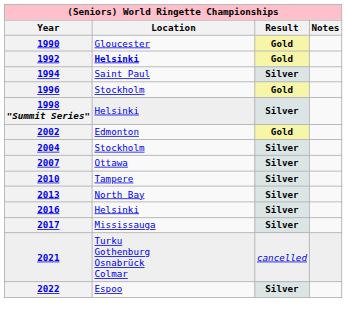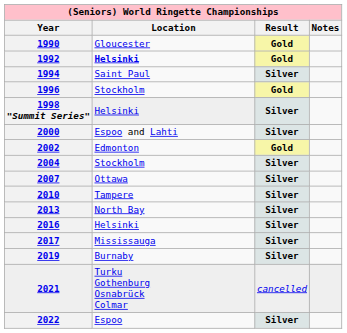+ row: (48, 132)
+ row: (48, 256)
